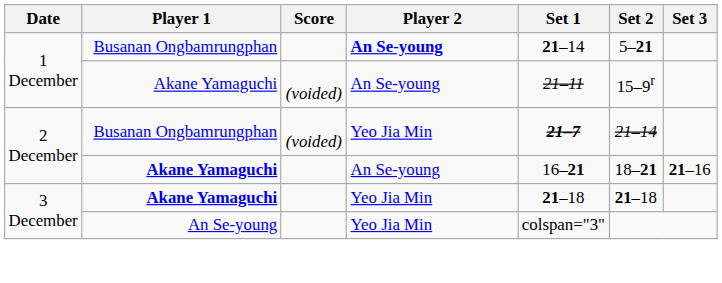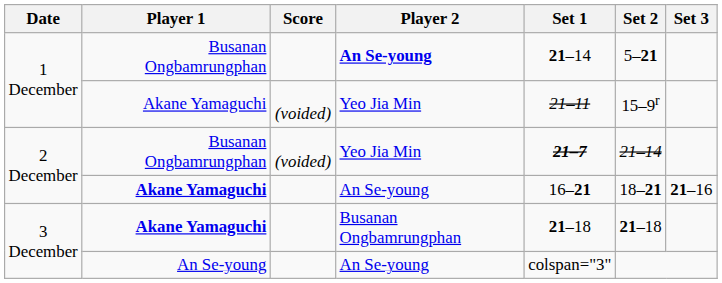(395, 84) An Se-young -> (380, 104) Yeo Jia Min
(391, 197) Yeo Jia Min -> (400, 227) Busanan Ongbamrungphan
(391, 225) Yeo Jia Min -> (384, 265) An Se-young
